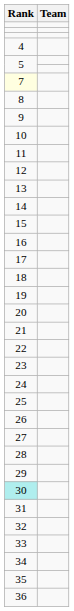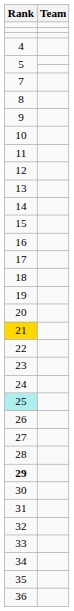(21, 82) lightyellow background -> (21, 82) no background
(21, 330) no background -> (21, 330) gold background
(21, 401) no background -> (21, 401) paleturquoise background
(21, 472) normal -> (21, 472) bold
(21, 490) paleturquoise background -> (21, 490) no background
